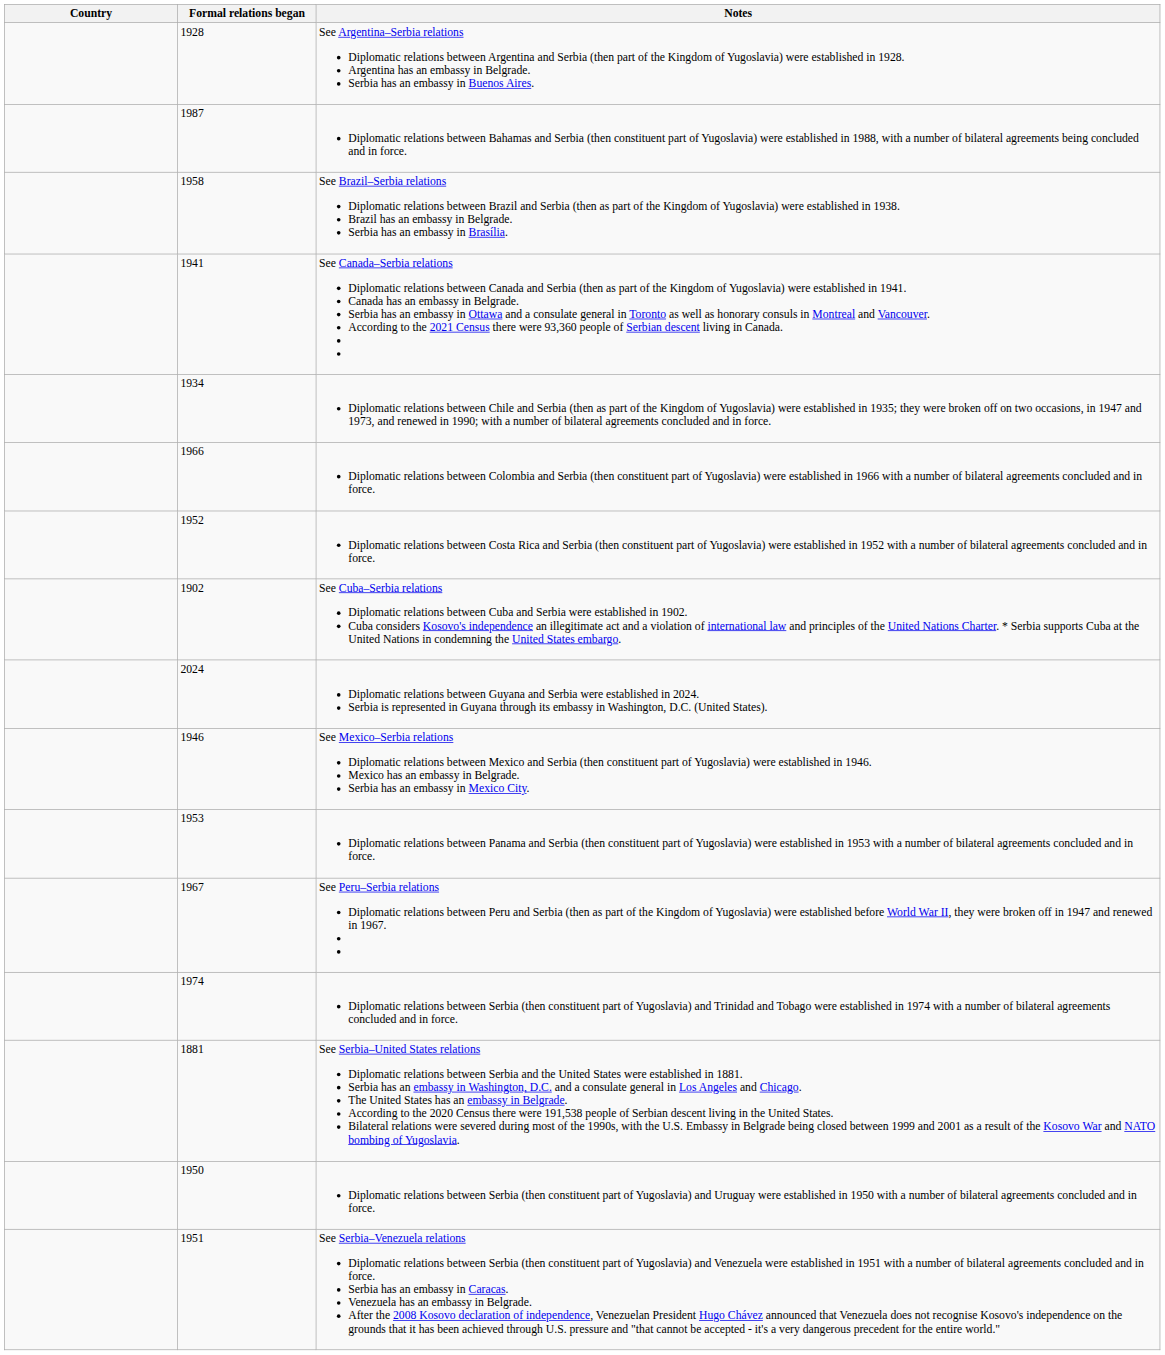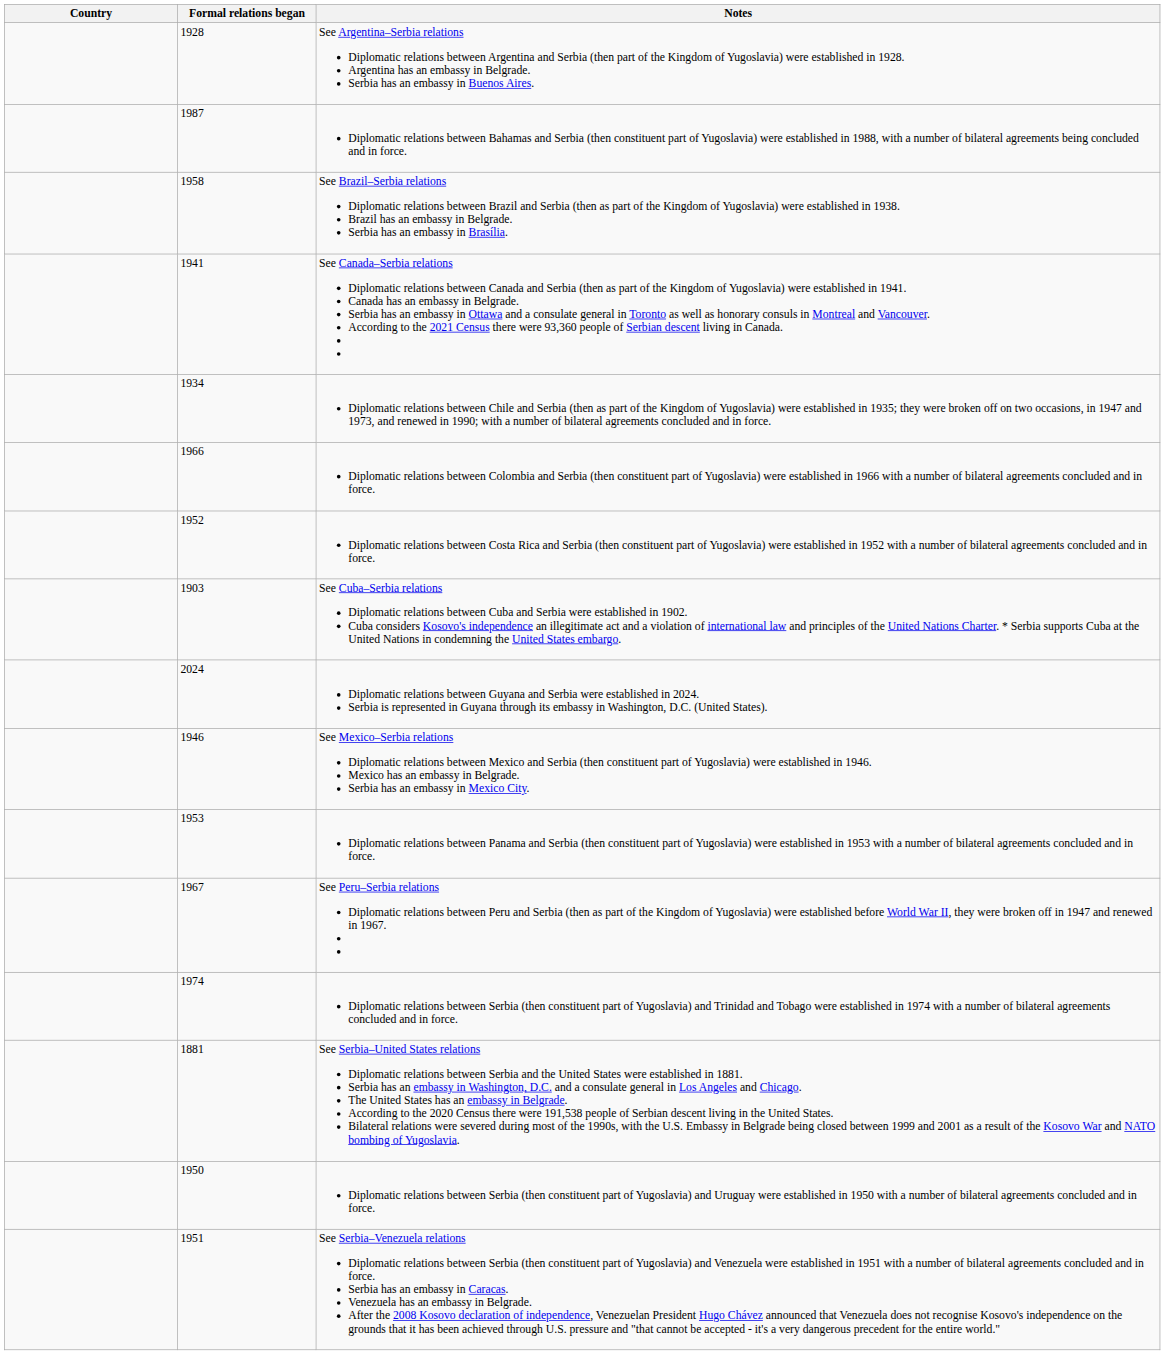(192, 588) 1902 -> (192, 588) 1903
